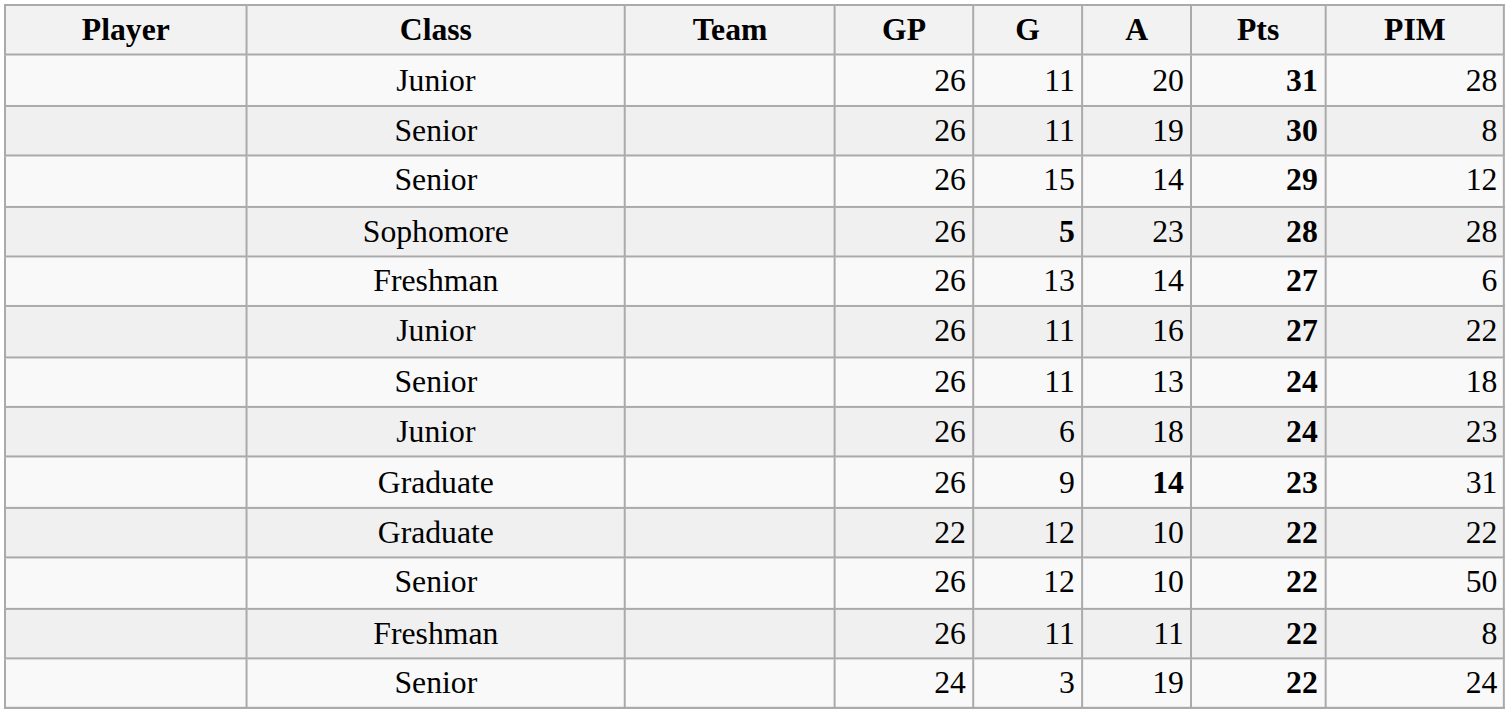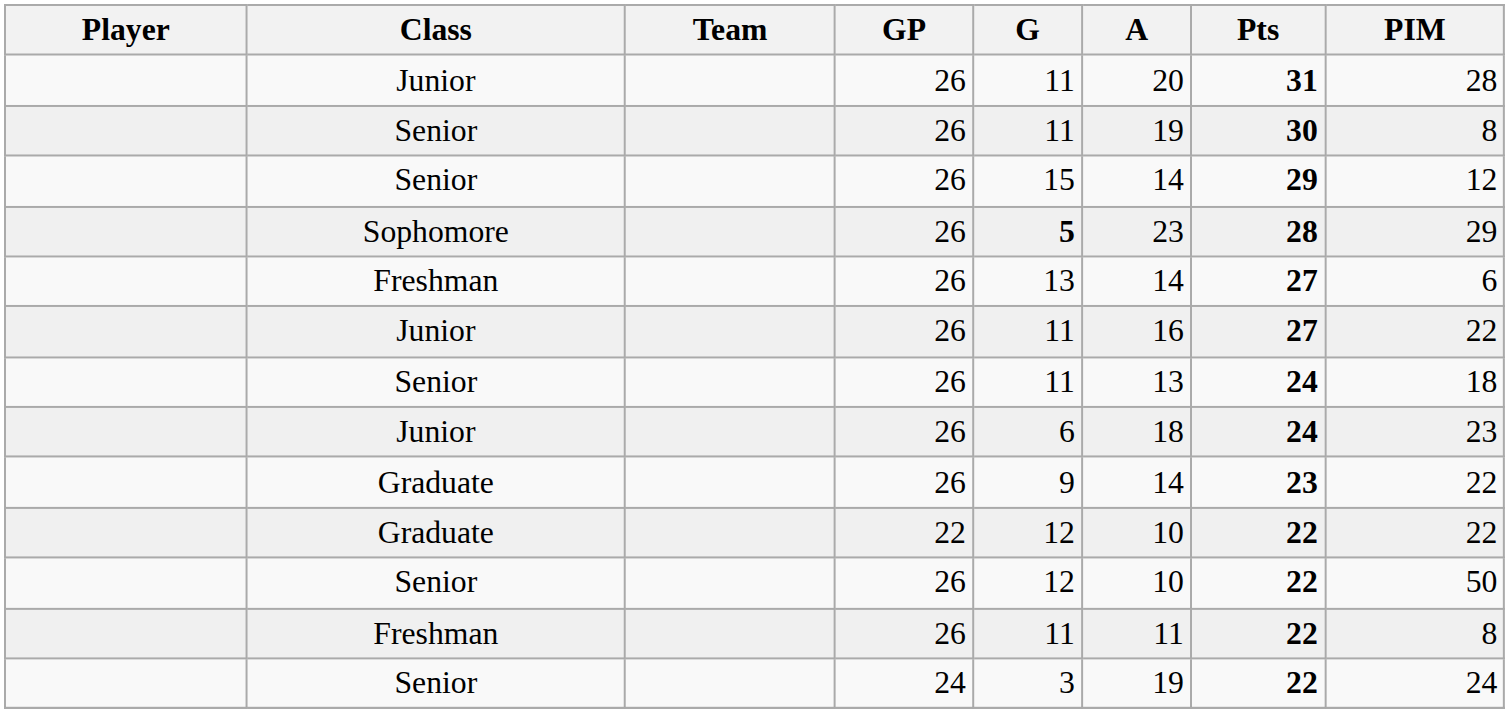(1481, 230) 28 -> (1481, 230) 29
(1168, 481) bold -> (1168, 481) normal
(1481, 481) 31 -> (1481, 481) 22
